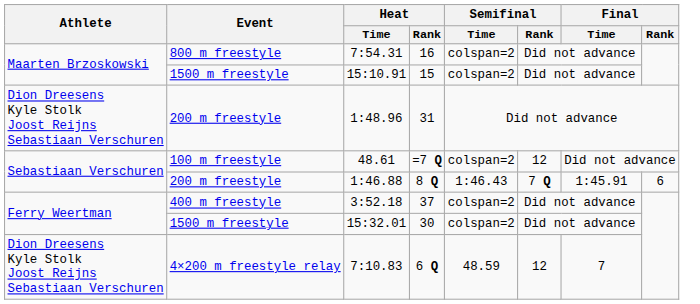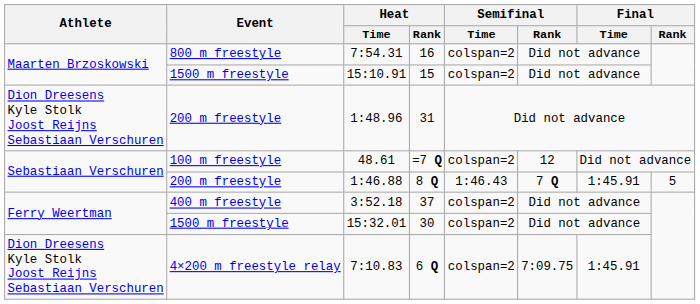(660, 182) 6 -> (673, 182) 5
(481, 267) 48.59 -> (481, 267) colspan=2
(539, 267) 12 -> (547, 267) 7:09.75
(601, 267) 7 -> (614, 267) 1:45.91
